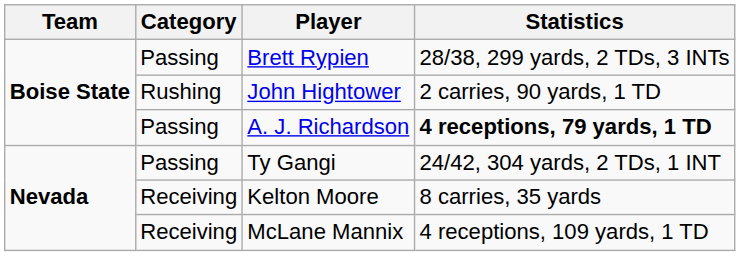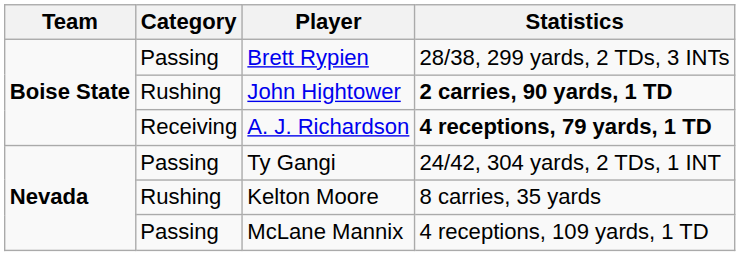(540, 92) normal -> (546, 92) bold
(179, 127) Passing -> (189, 127) Receiving
(189, 197) Receiving -> (181, 197) Rushing
(189, 232) Receiving -> (179, 232) Passing
